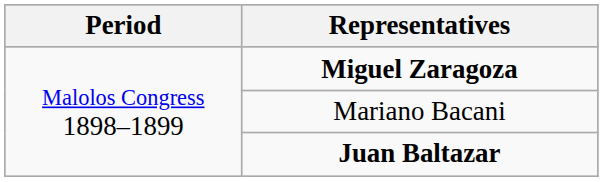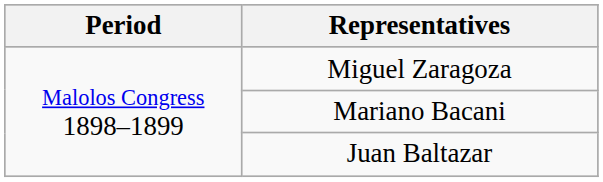(419, 68) bold -> (419, 68) normal
(419, 153) bold -> (419, 153) normal
